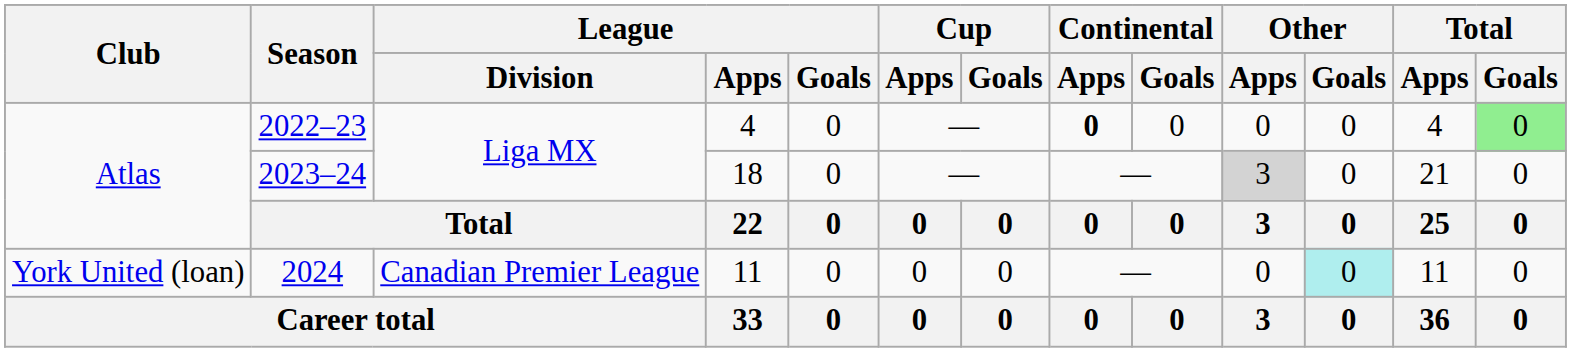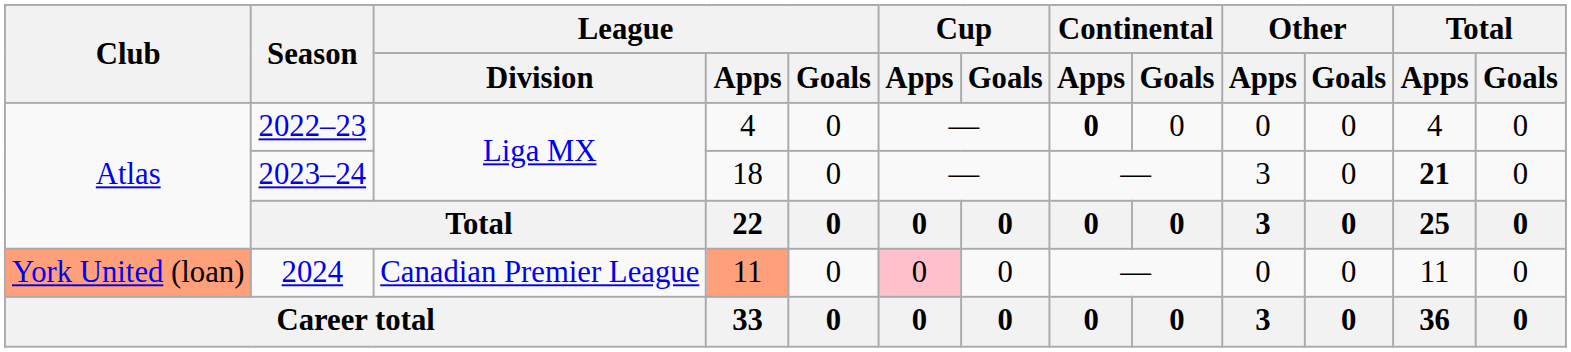(1520, 126) lightgreen background -> (1520, 126) no background
(1263, 175) lightgrey background -> (1263, 175) no background
(1435, 175) normal -> (1435, 175) bold
(128, 272) no background -> (128, 272) lightsalmon background
(748, 272) no background -> (748, 272) lightsalmon background
(919, 272) no background -> (919, 272) pink background
(1349, 272) paleturquoise background -> (1349, 272) no background
